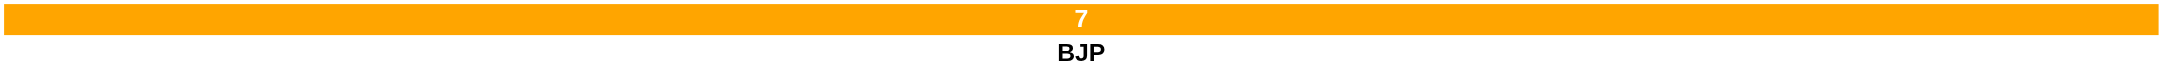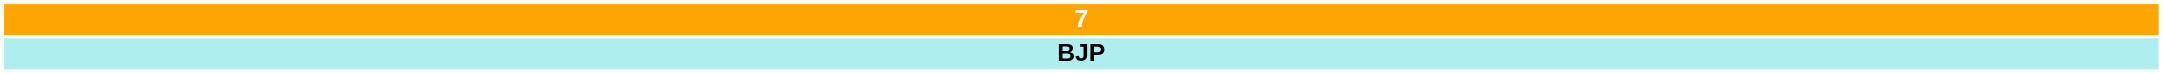(1081, 53) no background -> (1081, 53) paleturquoise background
